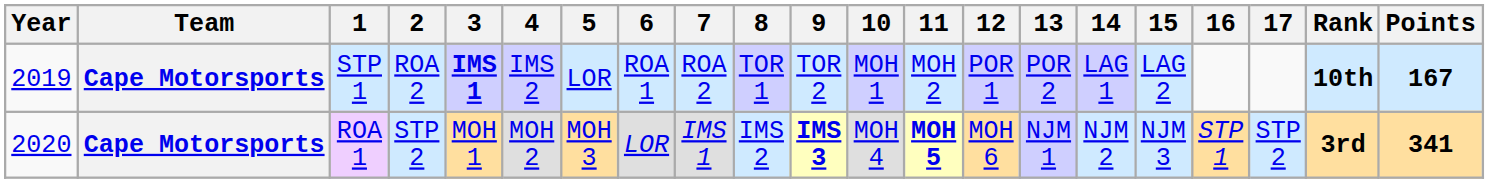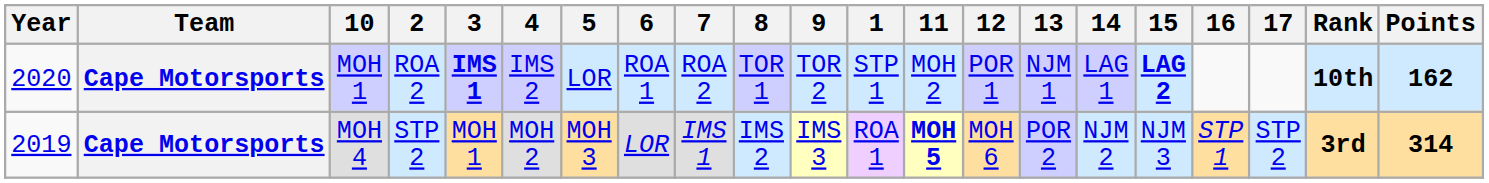columns swapped: (359, 25) <-> (876, 25)
(41, 78) 2019 -> (41, 78) 2020
(1049, 78) POR 2 -> (1049, 78) NJM 1
(1163, 78) normal -> (1163, 78) bold
(1431, 78) 167 -> (1431, 78) 162
(41, 145) 2020 -> (41, 145) 2019
(819, 145) bold -> (819, 145) normal
(1049, 145) NJM 1 -> (1049, 145) POR 2
(1431, 145) 341 -> (1431, 145) 314
